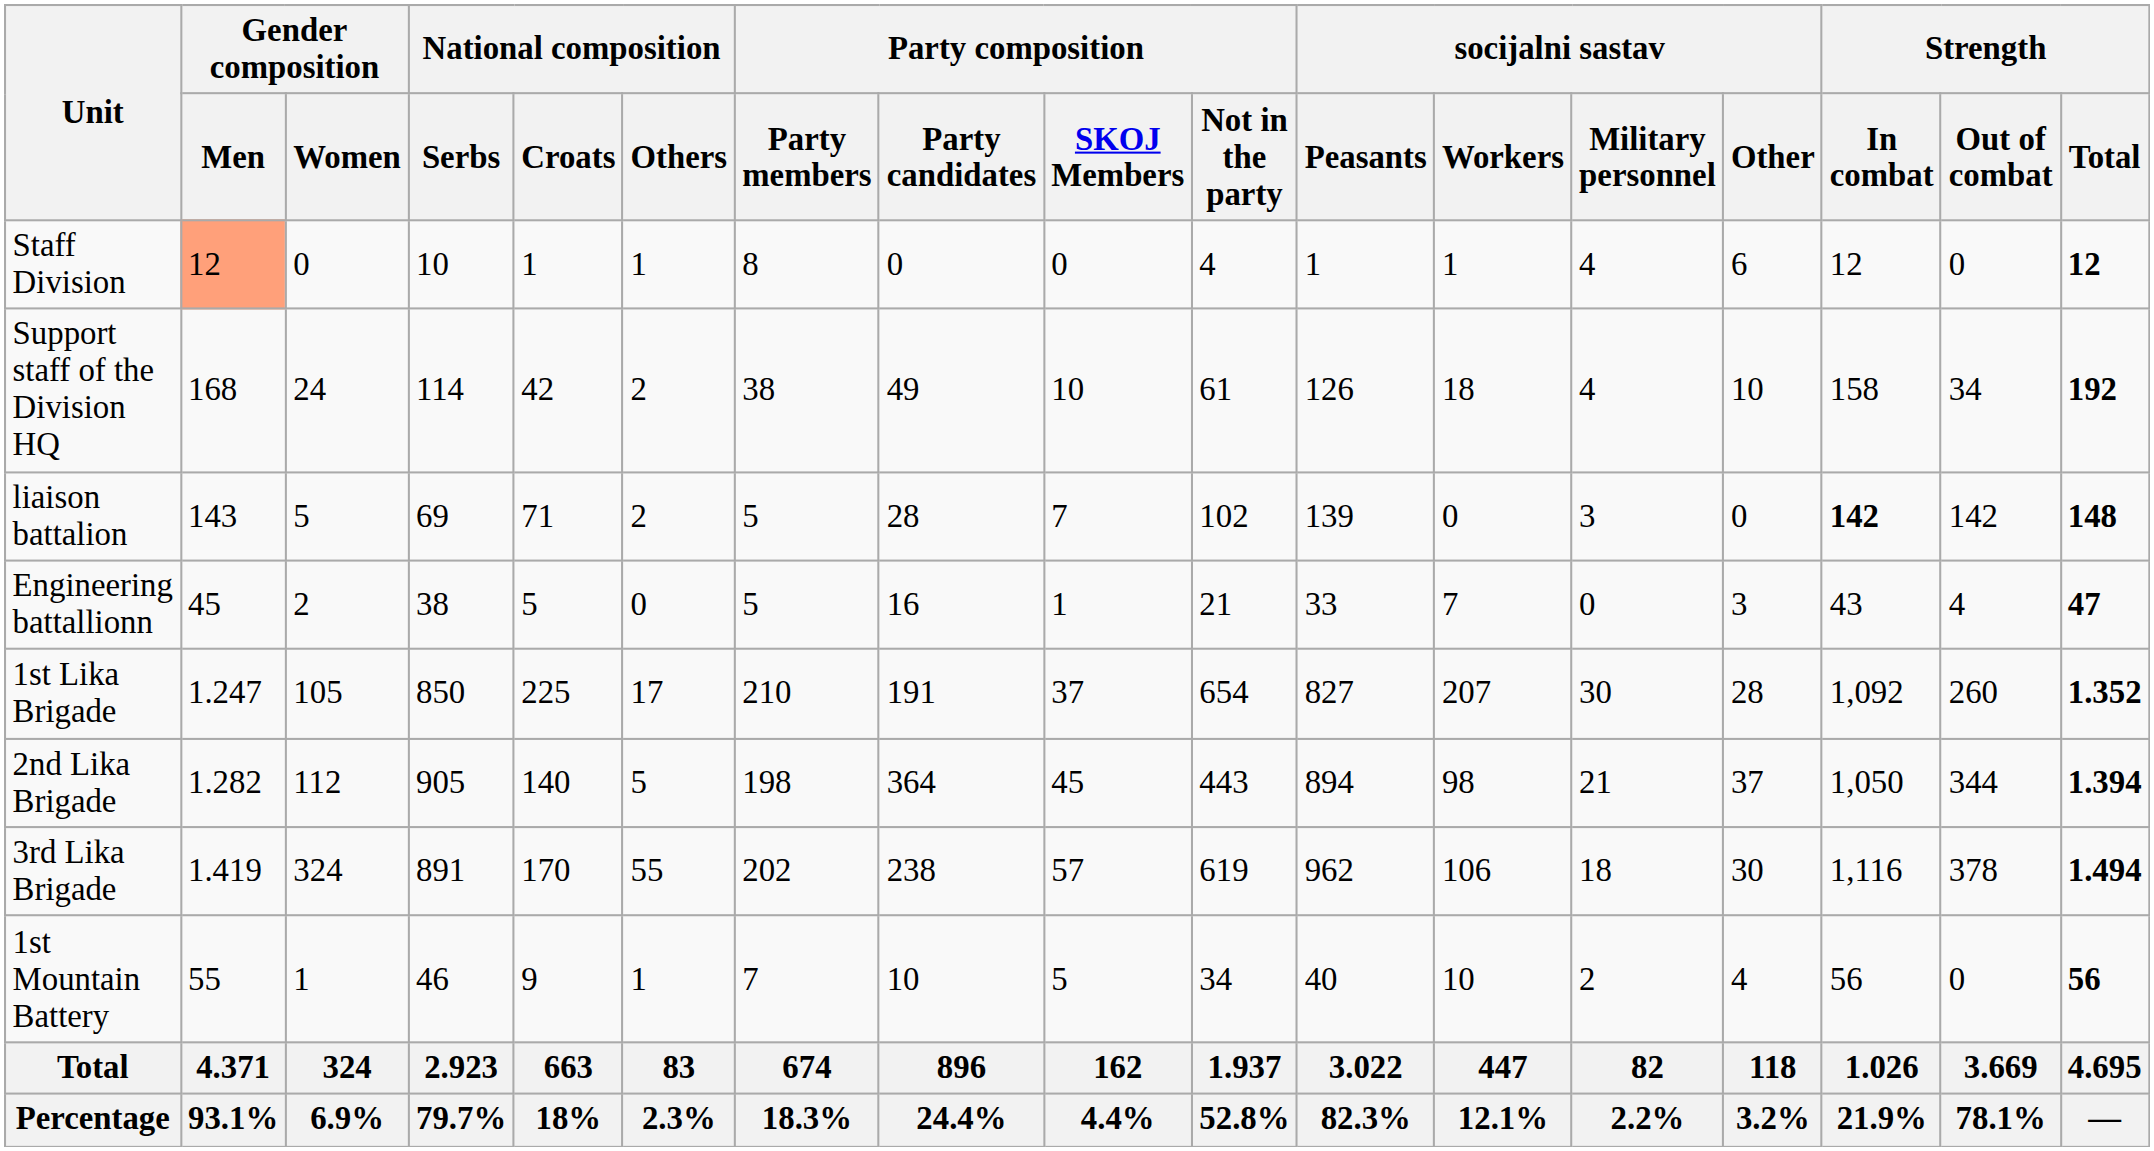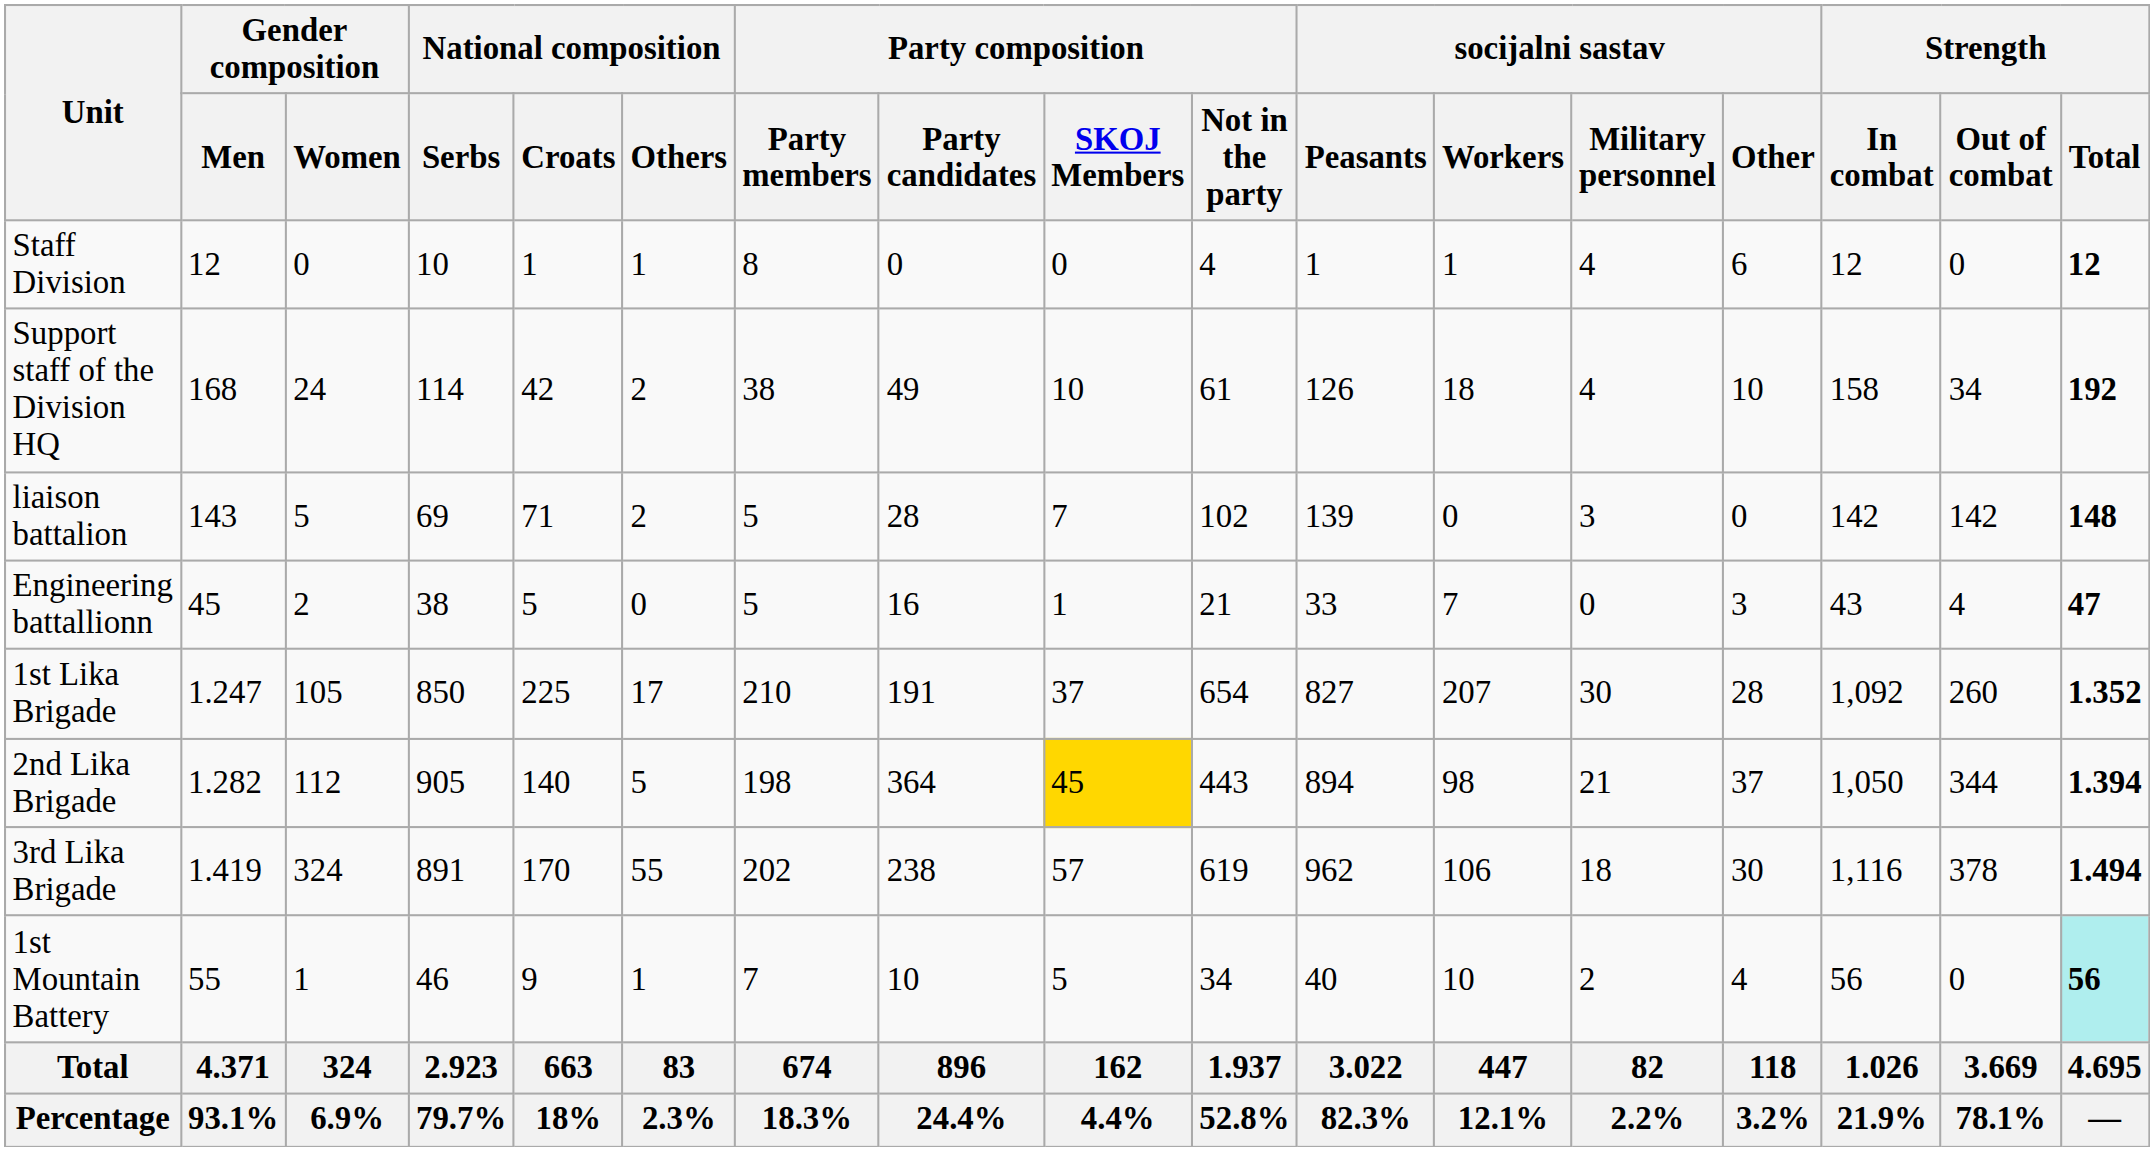(204, 263) lightsalmon background -> (204, 263) no background
(1854, 515) bold -> (1854, 515) normal
(1068, 782) no background -> (1068, 782) gold background
(2084, 978) no background -> (2084, 978) paleturquoise background
